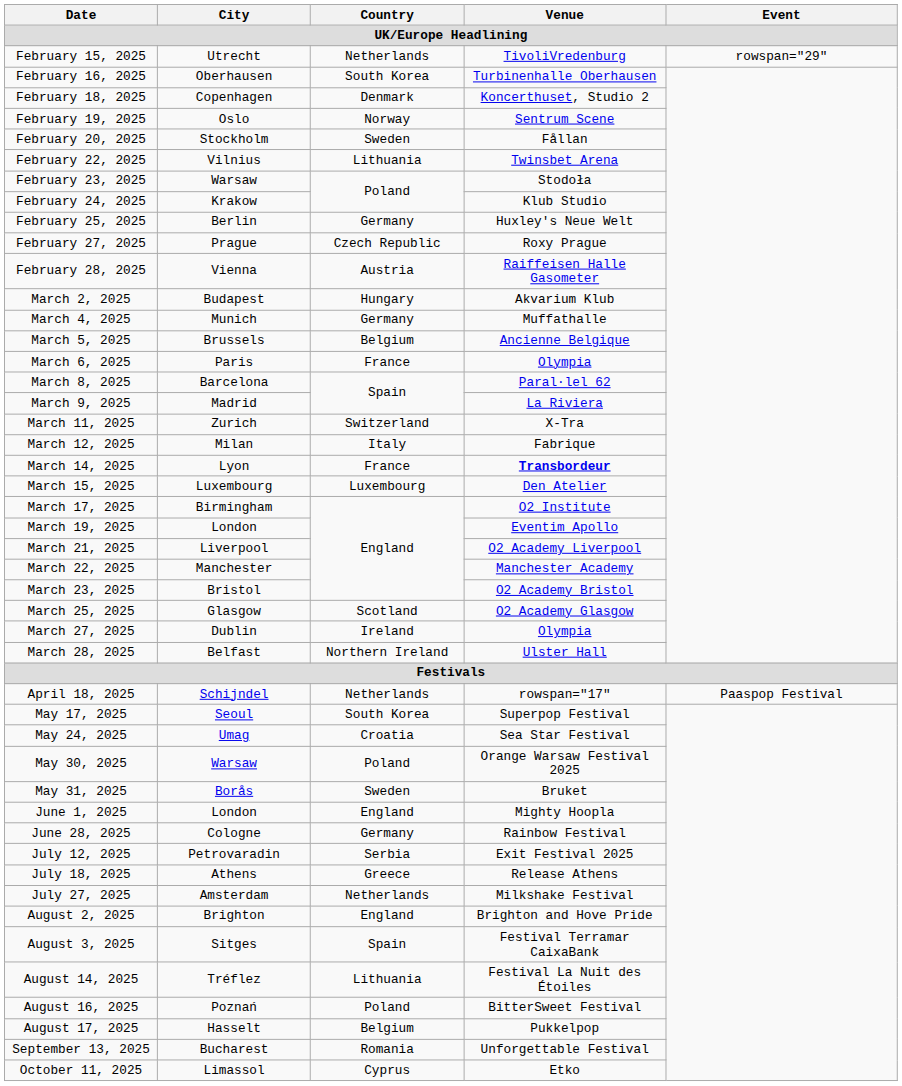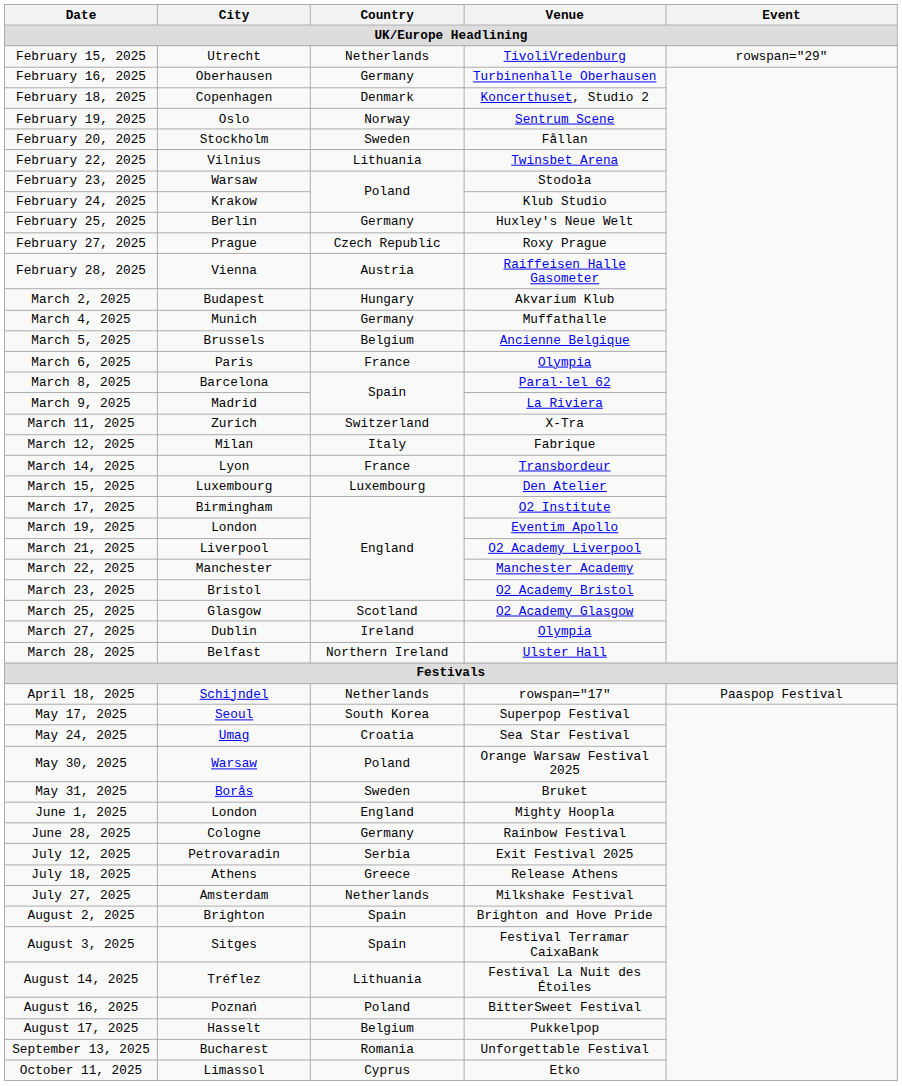(387, 77) South Korea -> (387, 77) Germany
(565, 466) bold -> (565, 466) normal
(387, 916) England -> (387, 916) Spain
